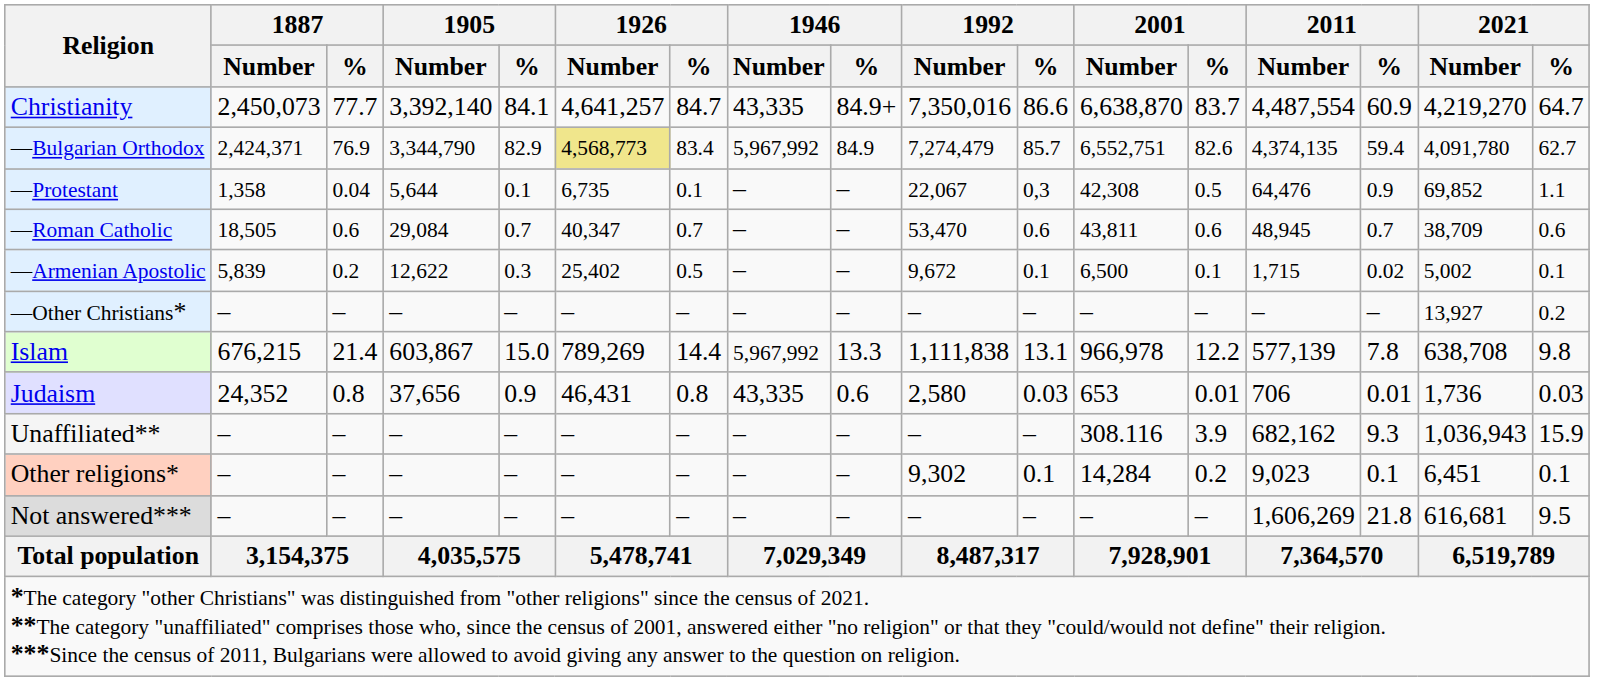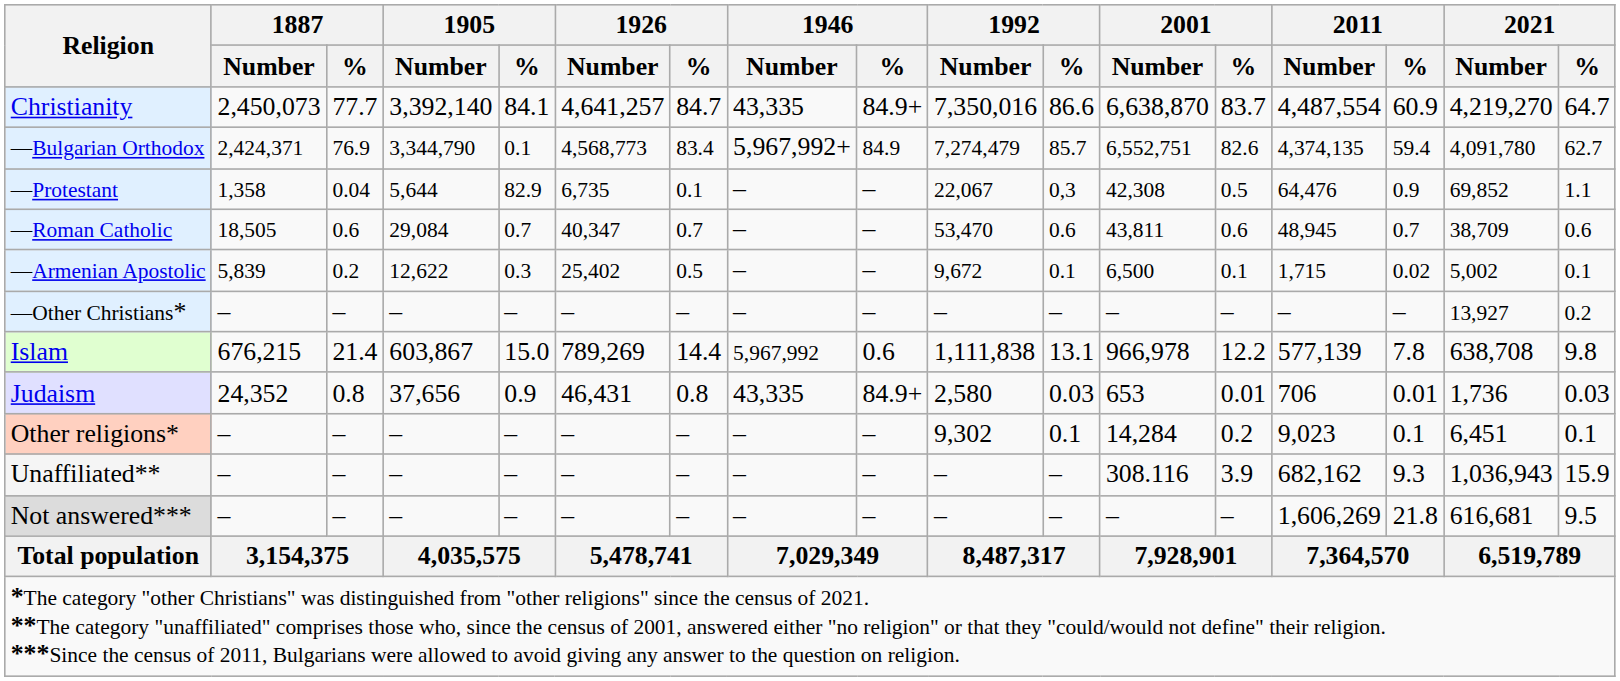(523, 149) 82.9 -> (518, 149) 0.1
(604, 149) khaki background -> (604, 149) no background
(776, 149) 5,967,992 -> (792, 147) 5,967,992+
(518, 189) 0.1 -> (523, 189) 82.9
(859, 351) 13.3 -> (879, 351) 0.6
(853, 392) 0.6 -> (892, 392) 84.9+
rows swapped: (95, 474) <-> (86, 433)
